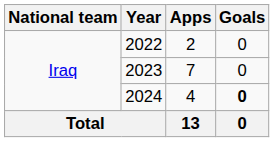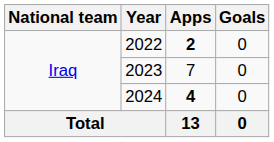(191, 44) normal -> (191, 44) bold
(191, 96) normal -> (191, 96) bold
(242, 96) bold -> (242, 96) normal
